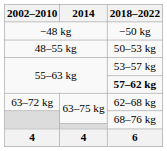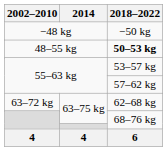(135, 48) normal -> (135, 48) bold
(135, 84) bold -> (135, 84) normal
